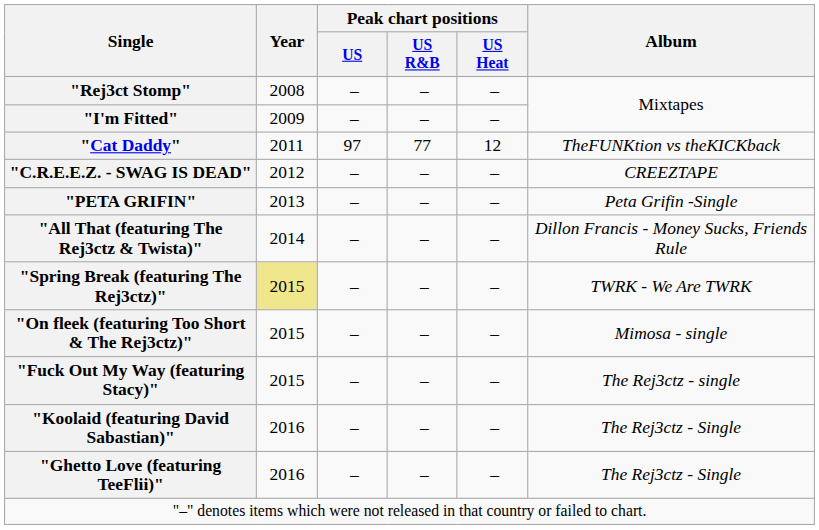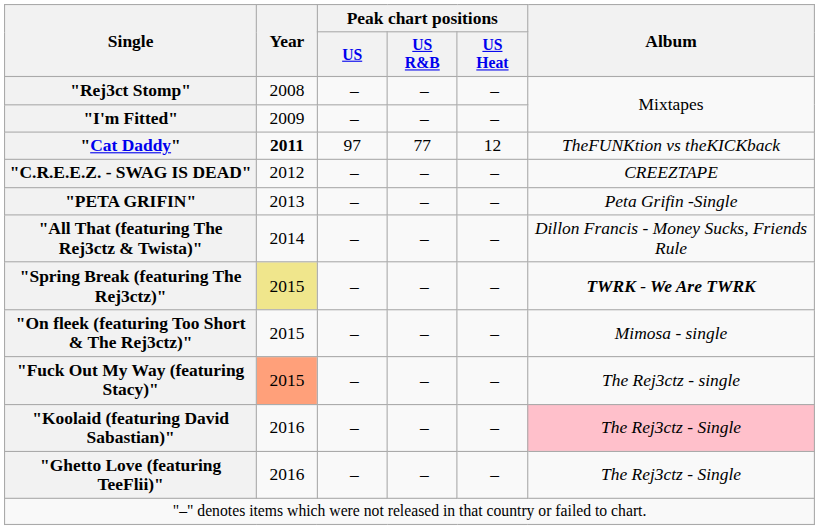(287, 145) normal -> (287, 145) bold
(671, 285) normal -> (671, 285) bold
(287, 380) no background -> (287, 380) lightsalmon background
(671, 427) no background -> (671, 427) pink background
